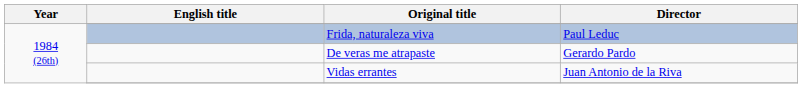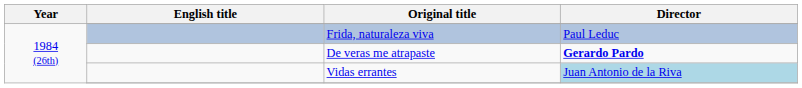(599, 53) normal -> (603, 53) bold
(622, 72) no background -> (622, 72) lightblue background
